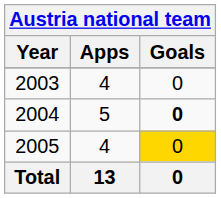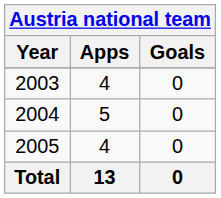(177, 114) bold -> (177, 114) normal
(177, 146) gold background -> (177, 146) no background
